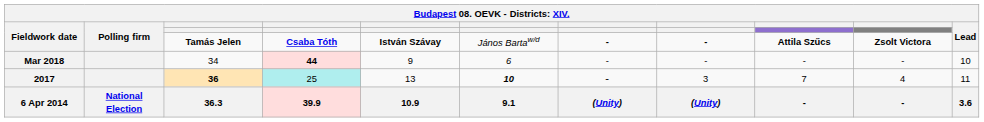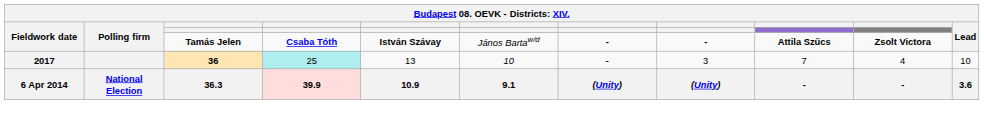- row: (44, 60)
(509, 78) bold -> (509, 60) normal
(965, 78) 11 -> (965, 60) 10
